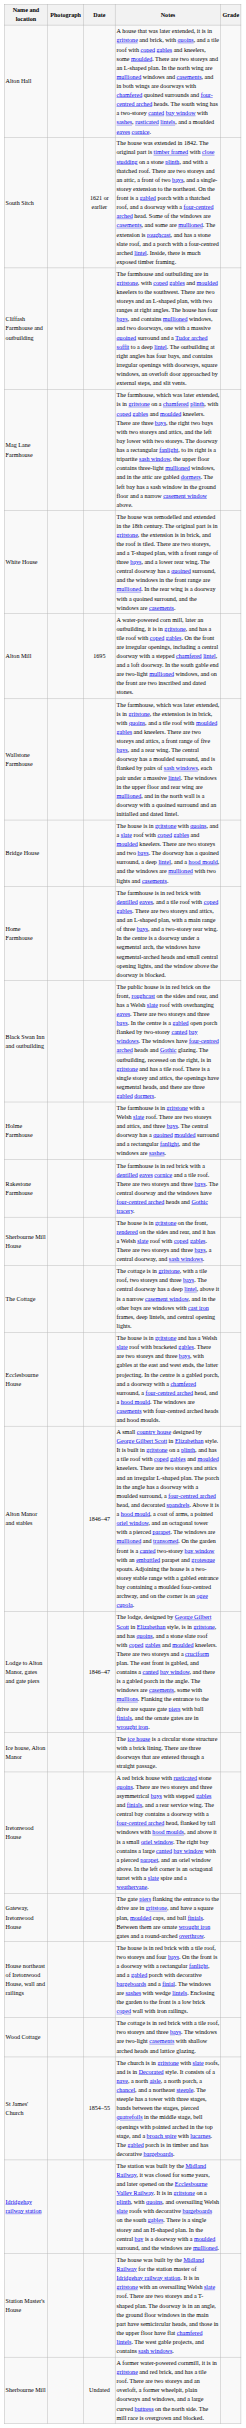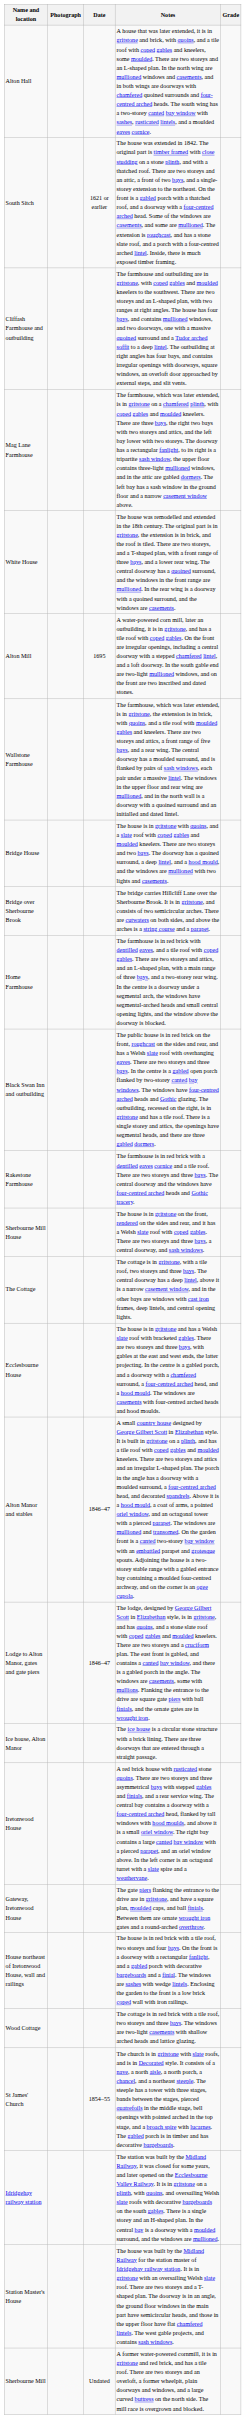+ row: (20, 911)
- row: (19, 1131)
